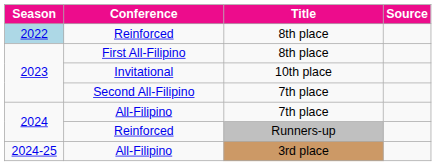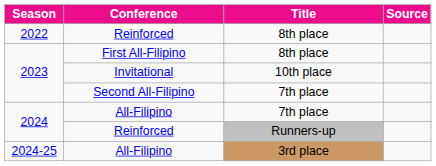(34, 33) lightblue background -> (34, 33) no background
